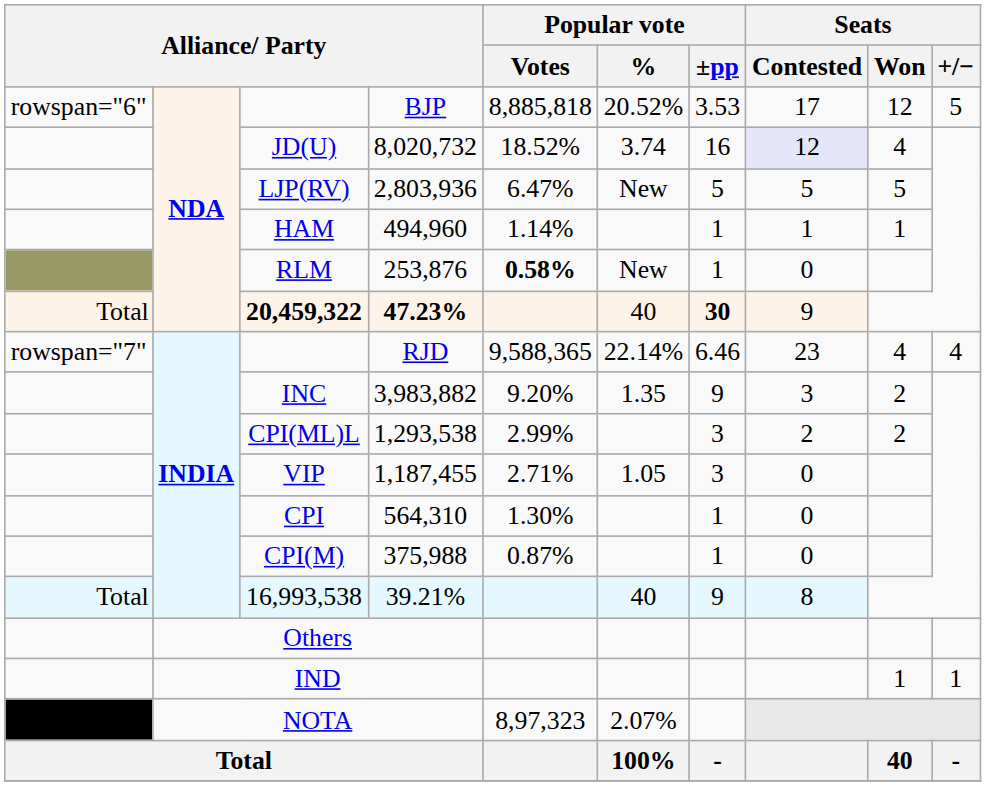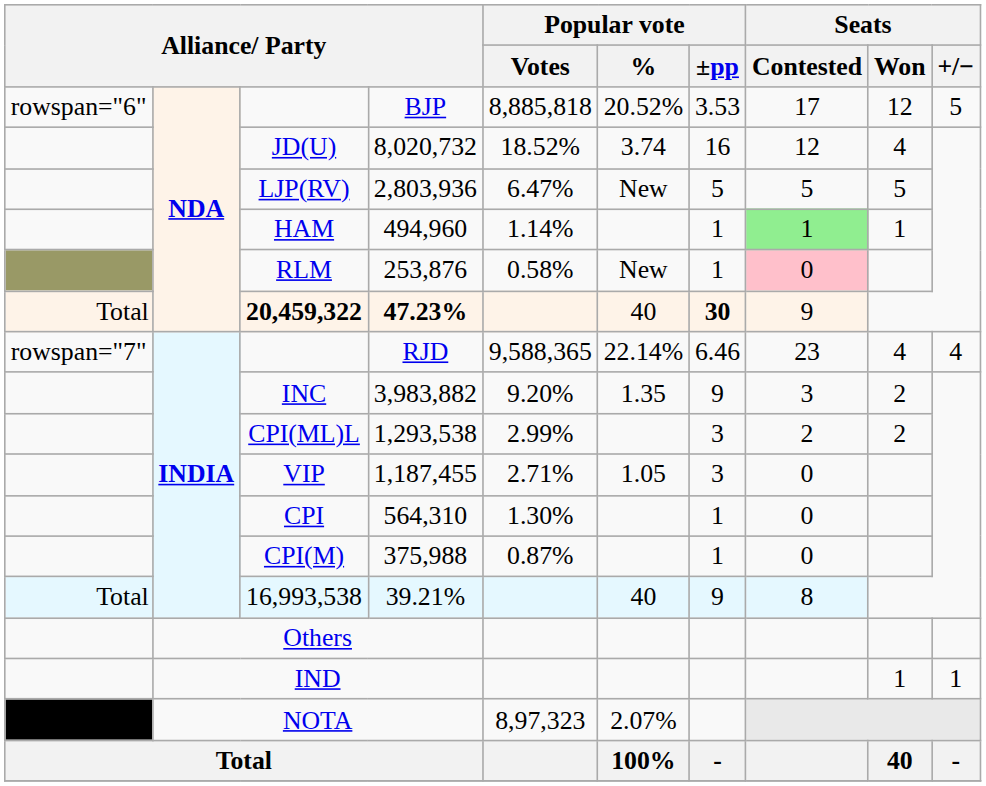(807, 147) lavender background -> (807, 147) no background
(807, 229) no background -> (807, 229) lightgreen background
(540, 270) bold -> (540, 270) normal
(807, 270) no background -> (807, 270) pink background
